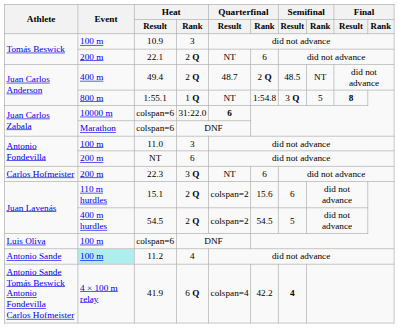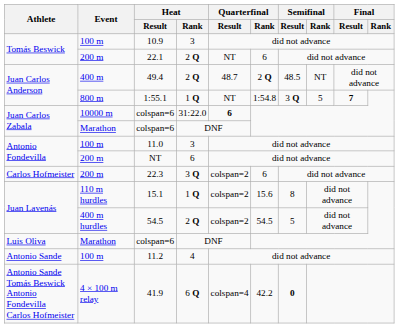(351, 98) 8 -> (351, 98) 7
(230, 174) NT -> (230, 174) colspan=2
(192, 195) 2 Q -> (192, 195) 1 Q
(292, 195) 6 -> (292, 195) 8
(92, 241) 100 m -> (98, 241) Marathon
(92, 257) paleturquoise background -> (92, 257) no background
(292, 294) 4 -> (292, 294) 0
